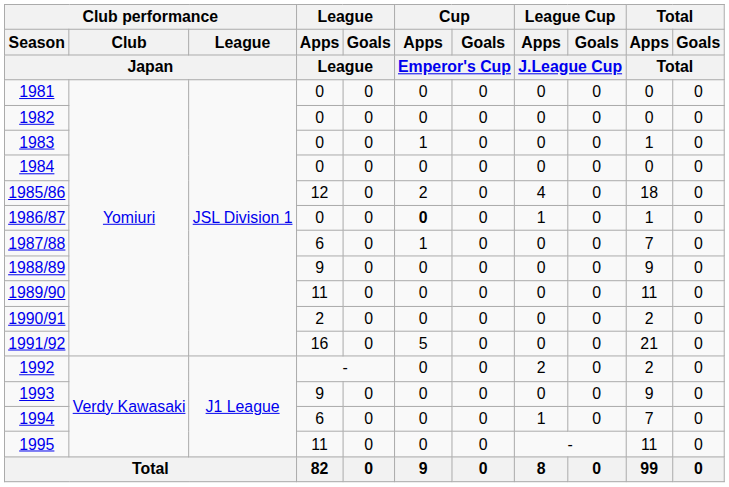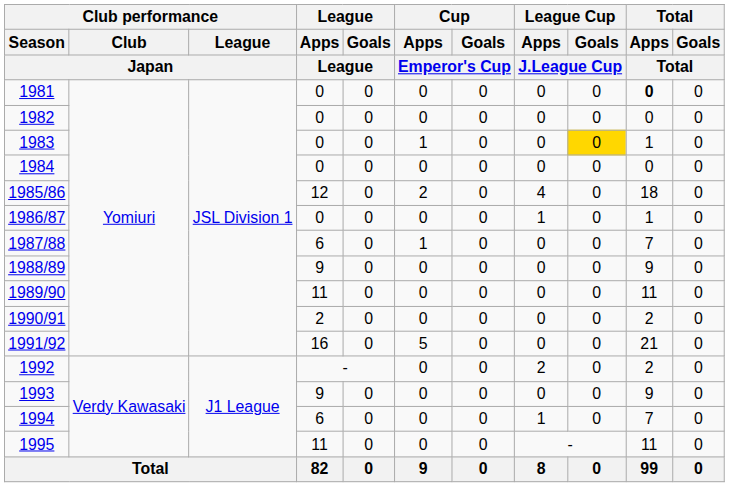(649, 92) normal -> (649, 92) bold
(597, 142) no background -> (597, 142) gold background
(423, 218) bold -> (423, 218) normal
